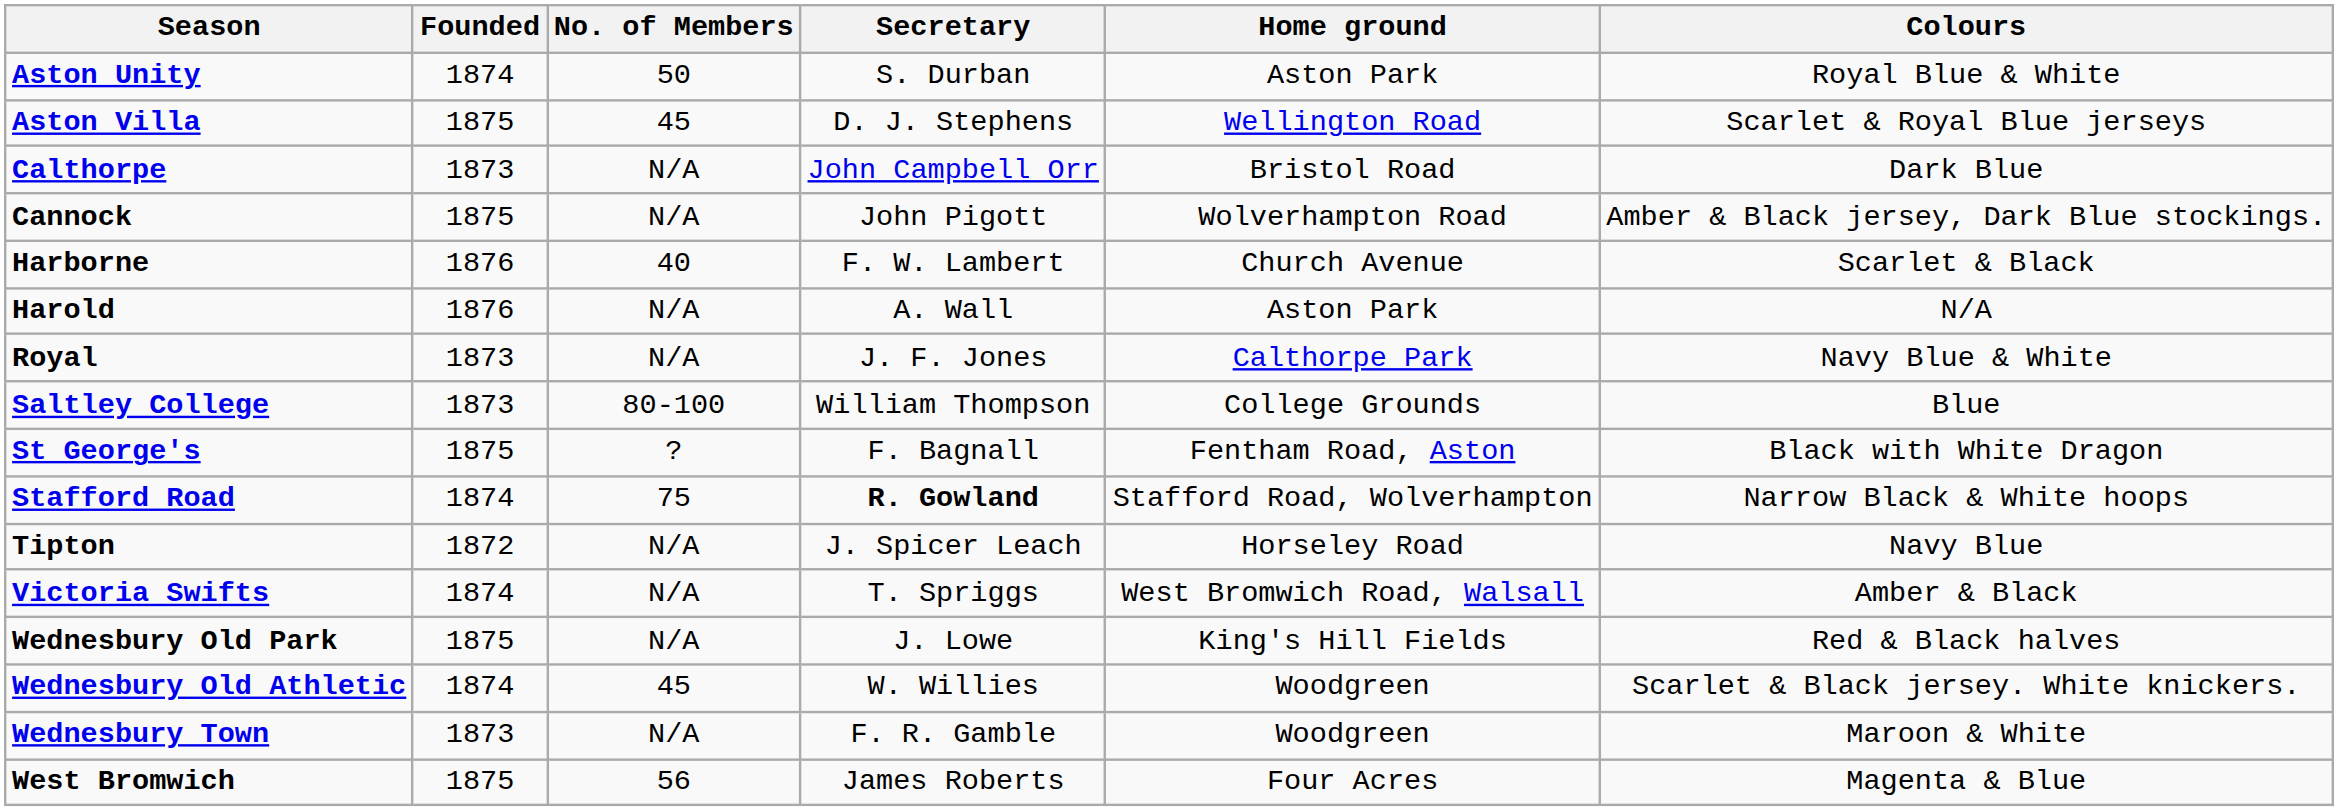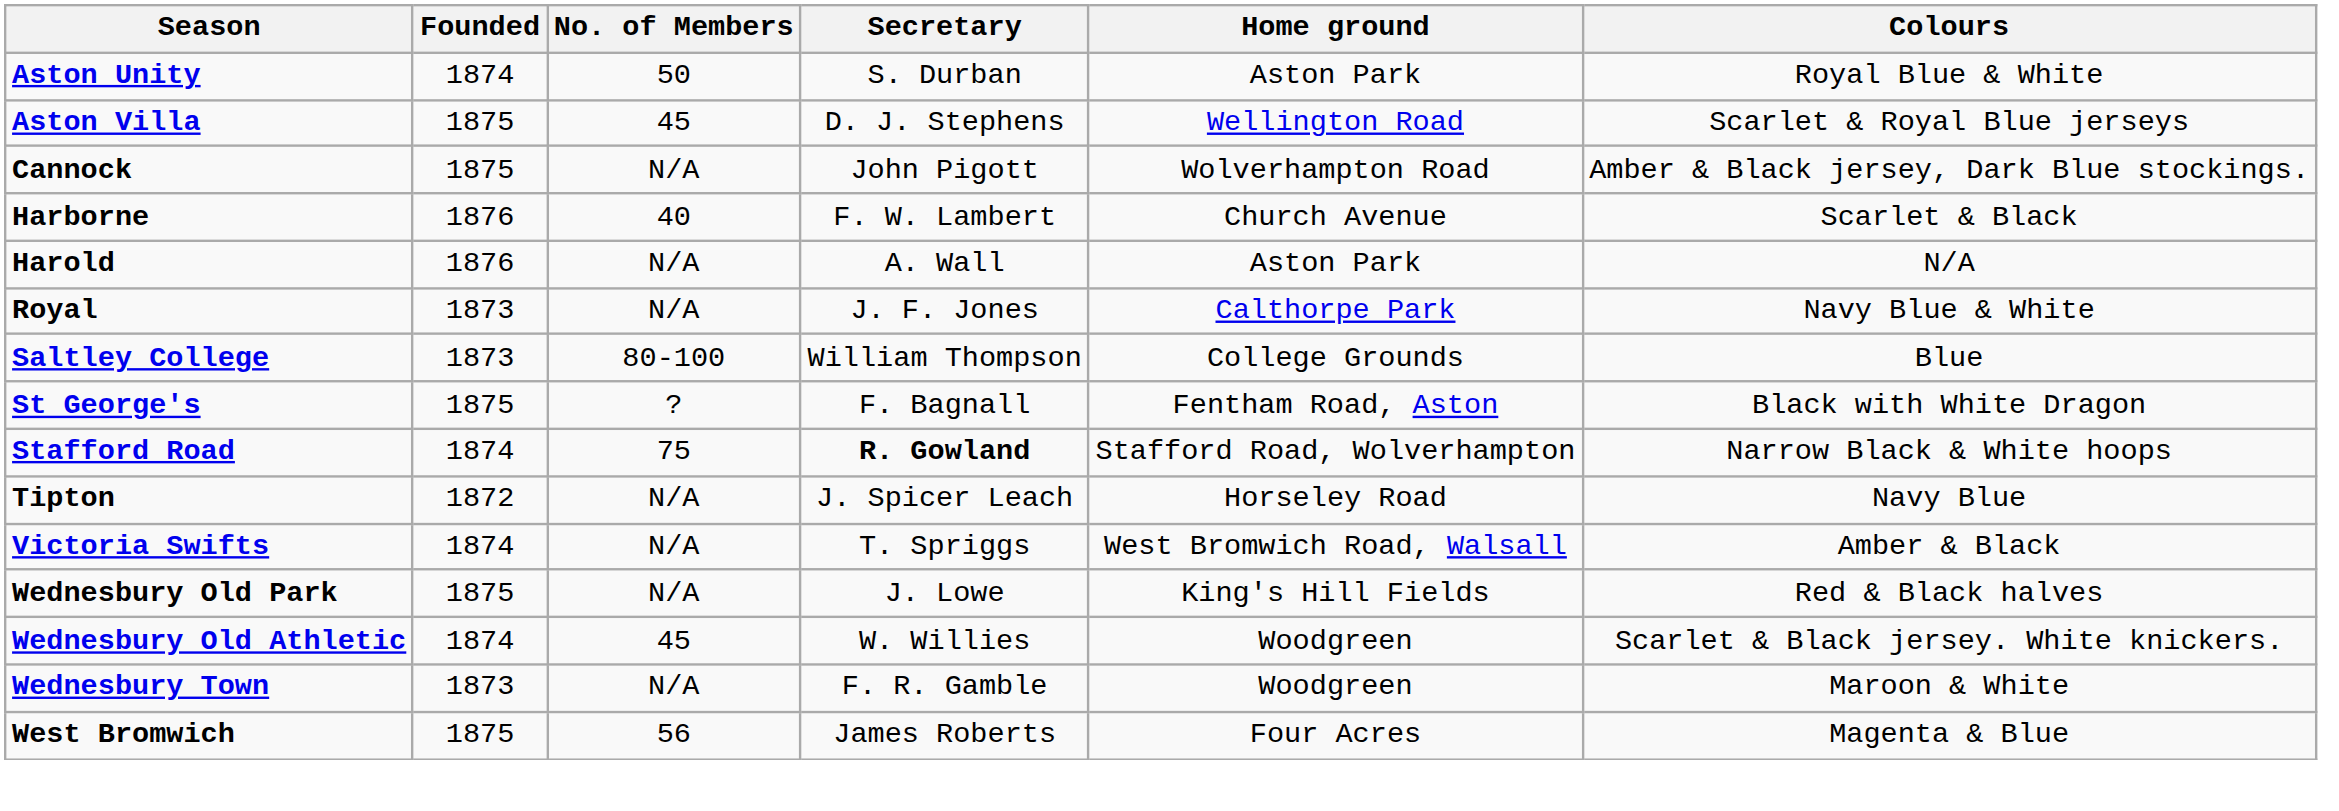- row: (89, 170)
